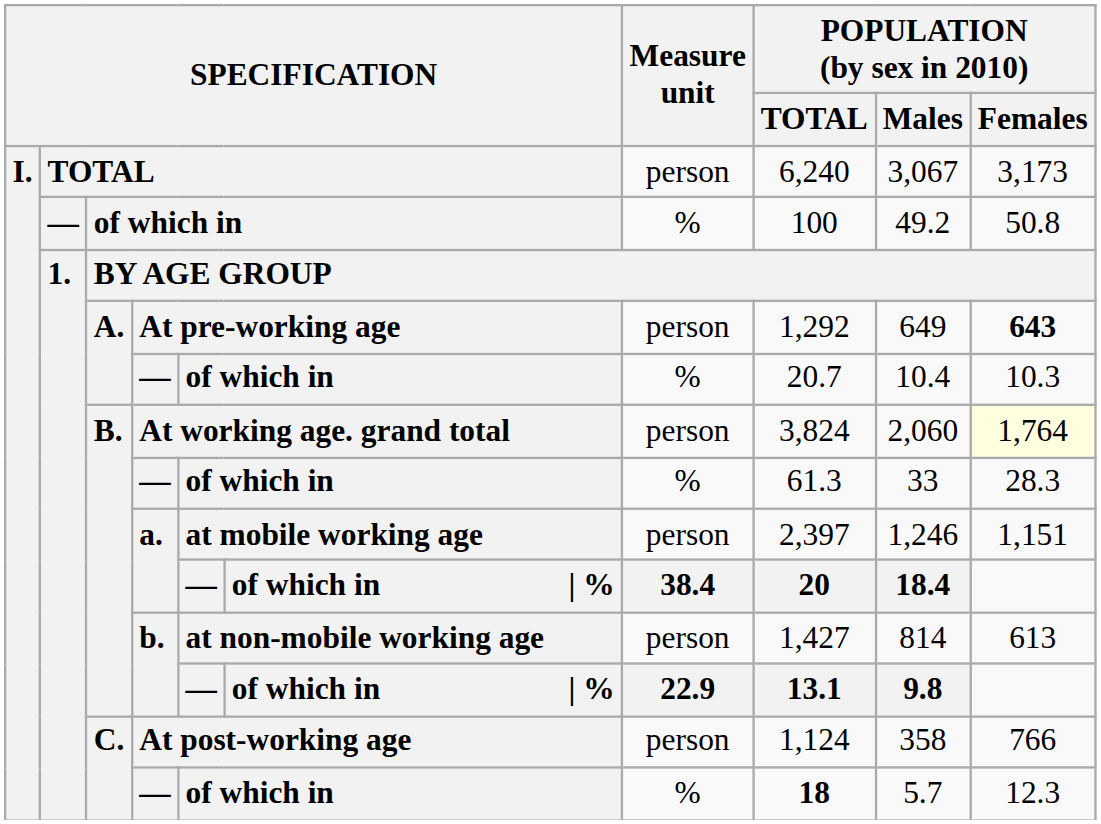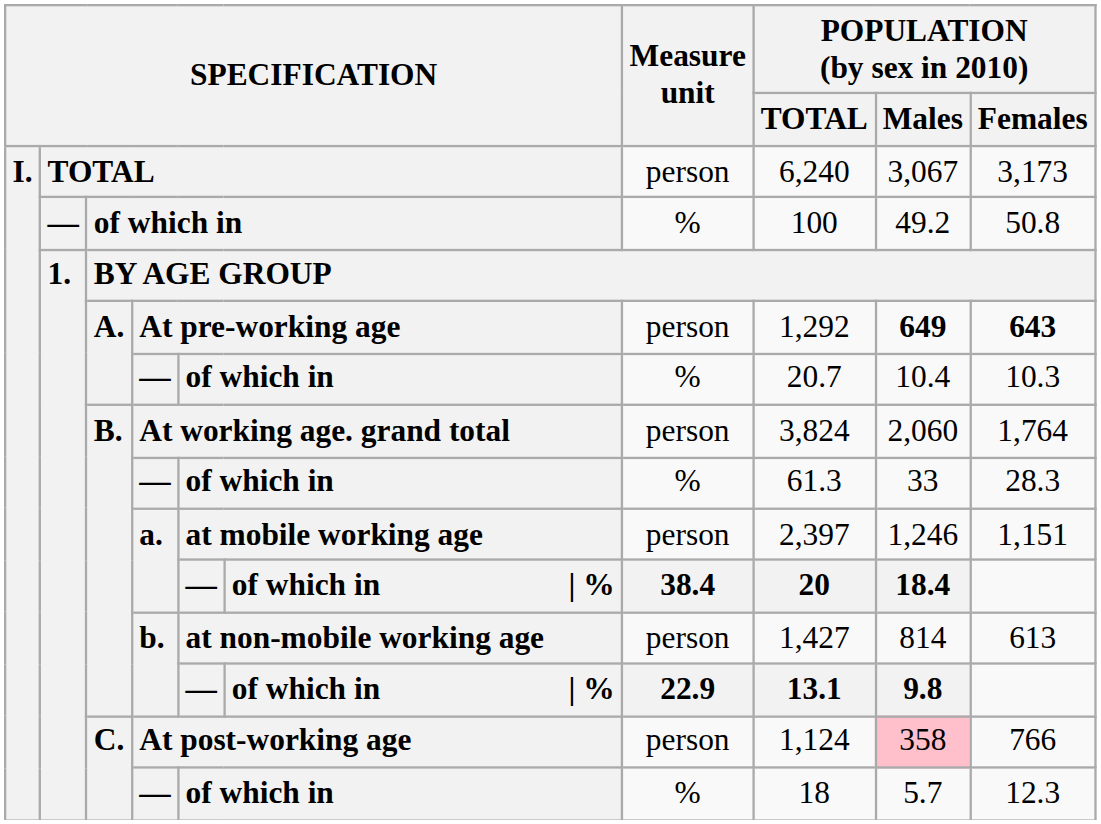(923, 326) normal -> (923, 326) bold
(1033, 429) lightyellow background -> (1033, 429) no background
(923, 740) no background -> (923, 740) pink background
(814, 792) bold -> (814, 792) normal
